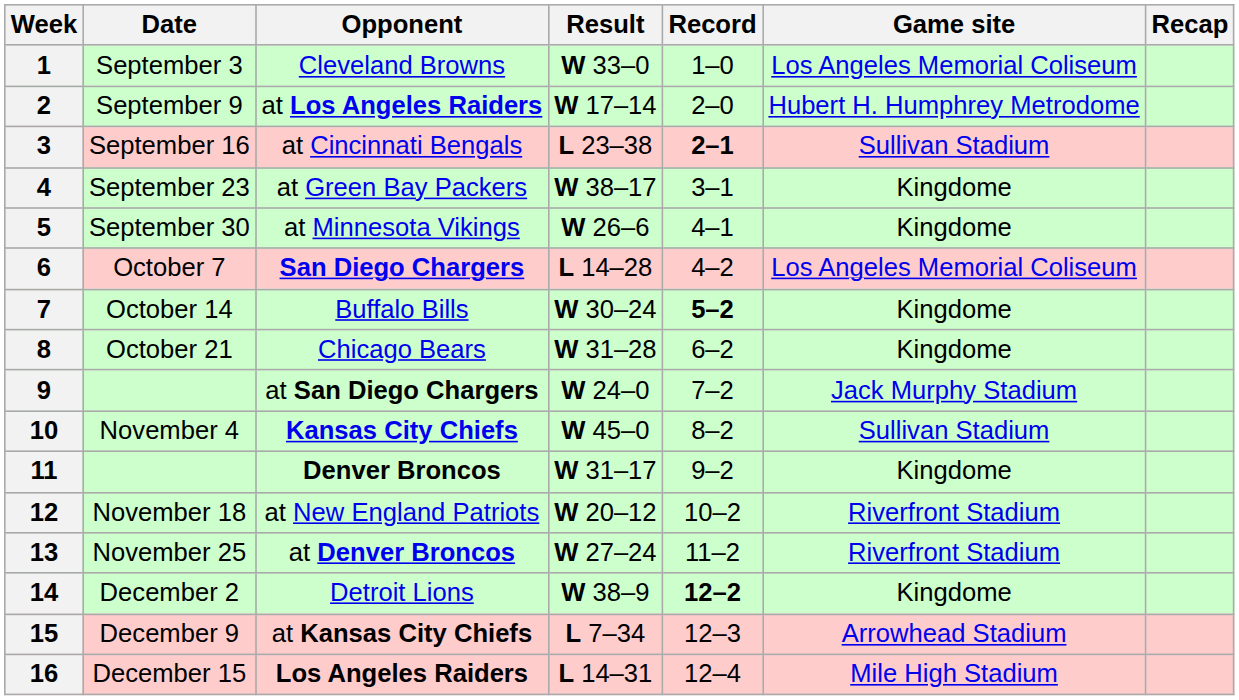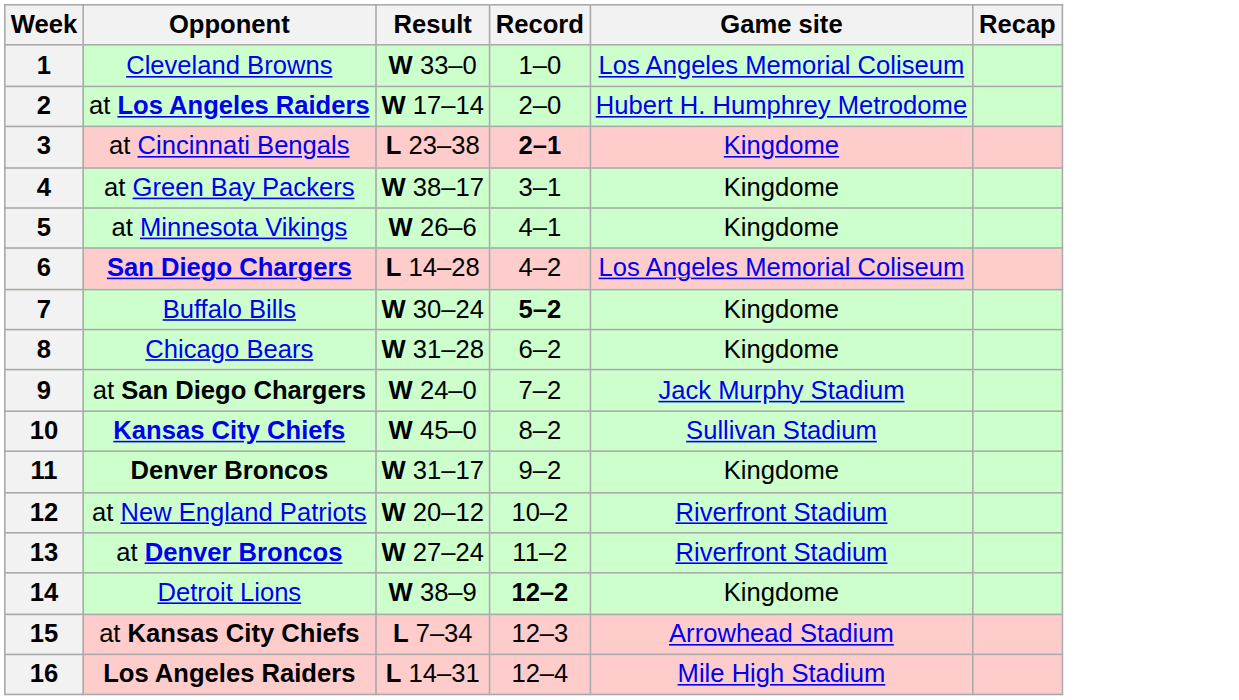- column: (169, 24)
(954, 146) Sullivan Stadium -> (781, 146) Kingdome
